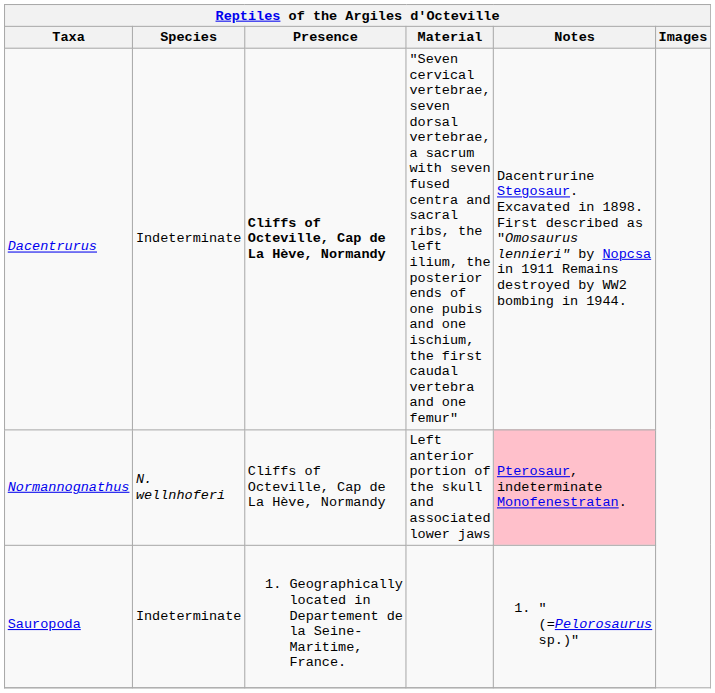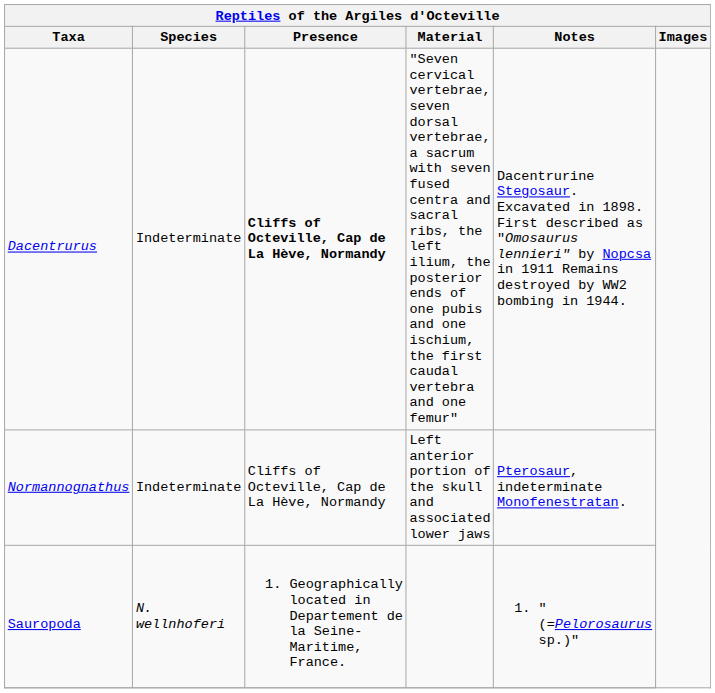(181, 487) N. wellnhoferi -> (189, 487) Indeterminate
(562, 487) pink background -> (562, 487) no background
(189, 616) Indeterminate -> (181, 616) N. wellnhoferi
